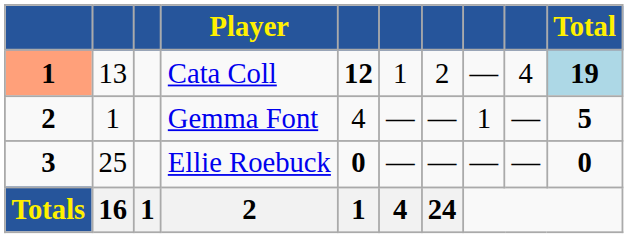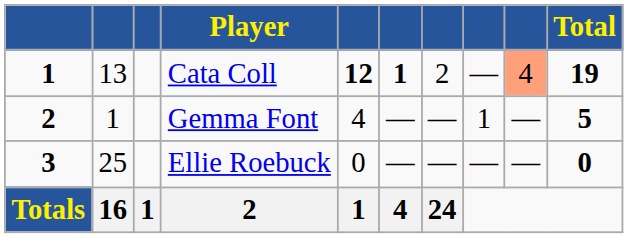(48, 72) lightsalmon background -> (48, 72) no background
(400, 72) normal -> (400, 72) bold
(526, 72) no background -> (526, 72) lightsalmon background
(585, 72) lightblue background -> (585, 72) no background
(358, 163) bold -> (358, 163) normal
